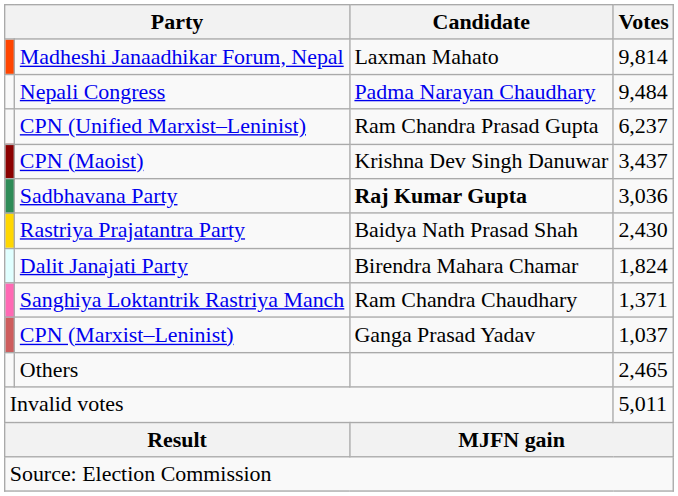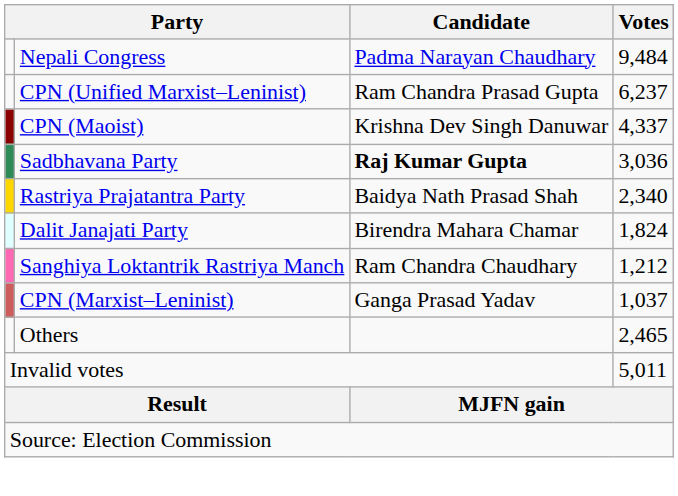- row: (182, 56)
(643, 160) 3,437 -> (643, 126) 4,337
(643, 230) 2,430 -> (643, 195) 2,340
(643, 299) 1,371 -> (643, 265) 1,212
